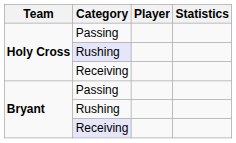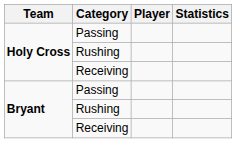(98, 52) lavender background -> (98, 52) no background
(102, 128) lavender background -> (102, 128) no background
